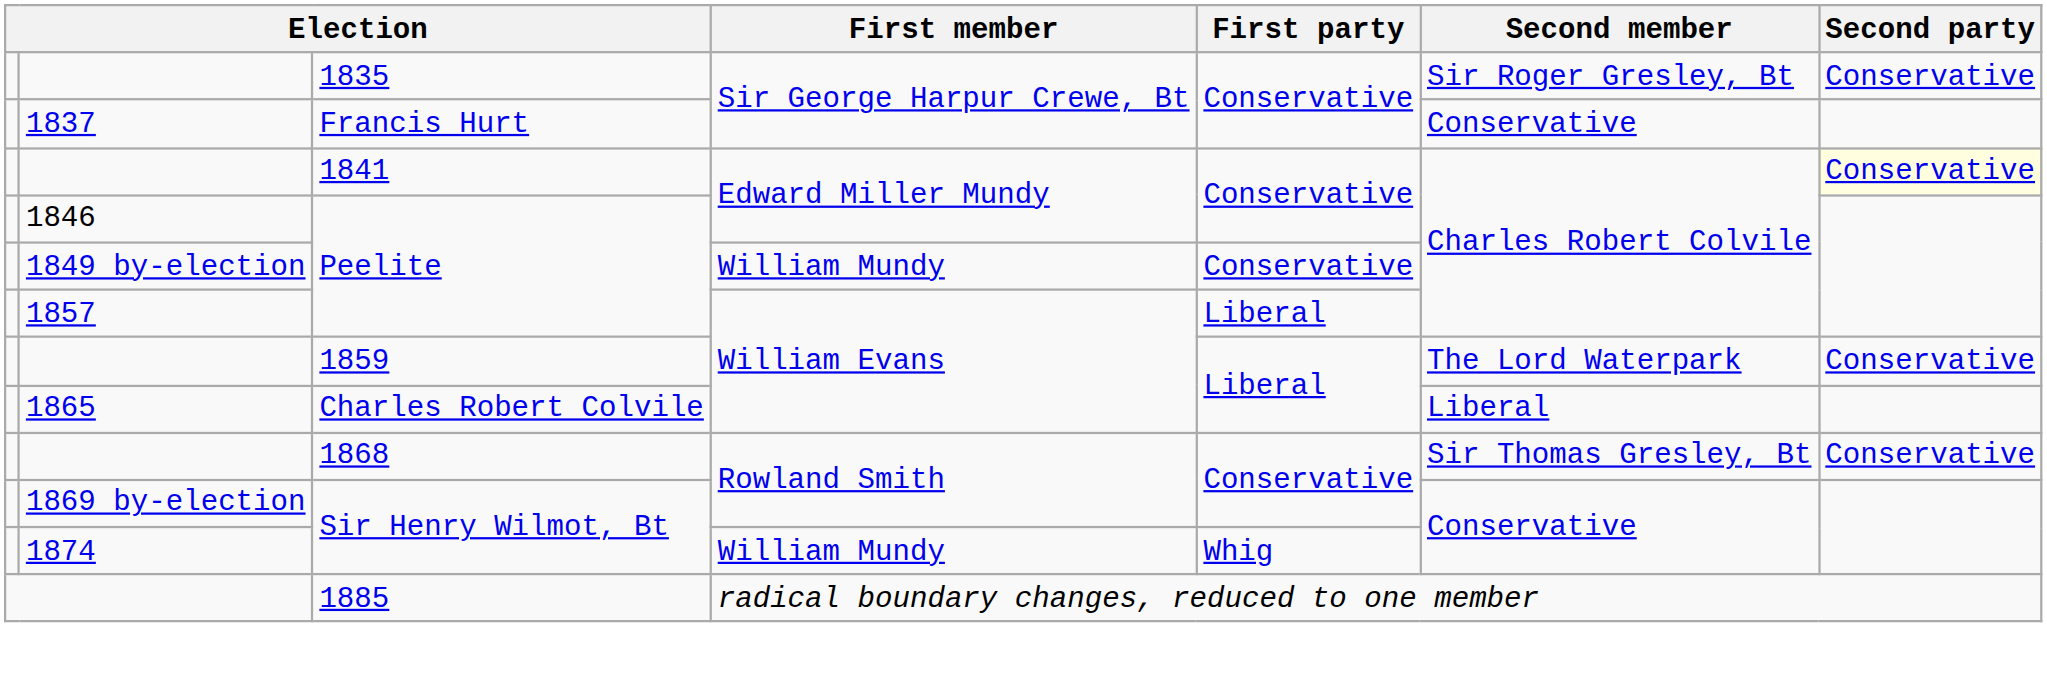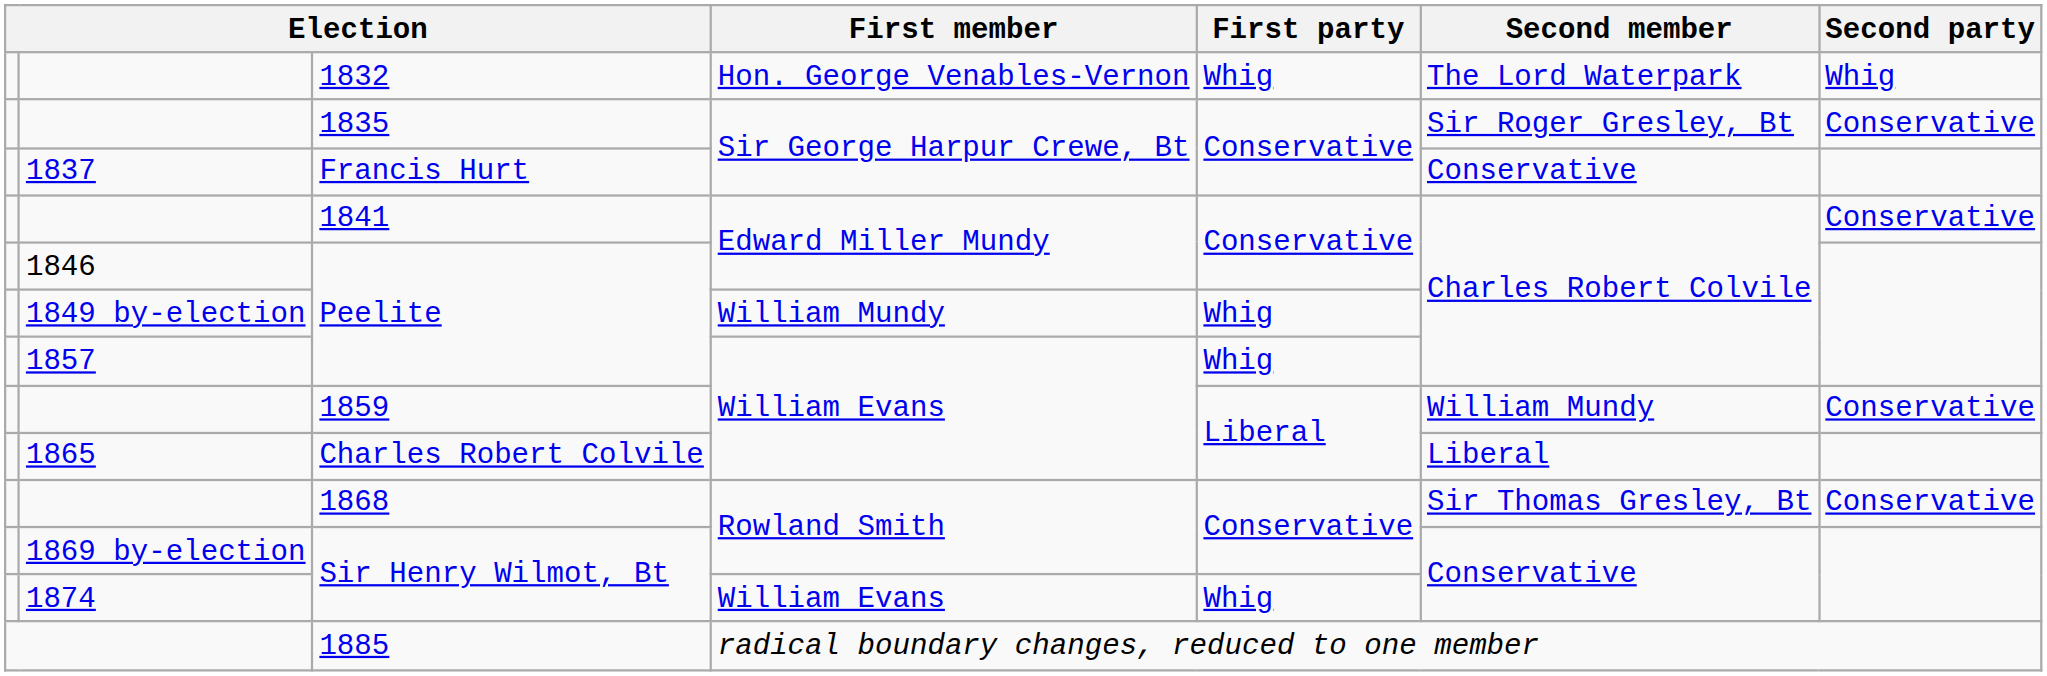+ row: (166, 76)
(1930, 171) lightyellow background -> (1930, 219) no background
(1308, 266) Conservative -> (1238, 314) Whig
(1265, 314) Liberal -> (1238, 361) Whig
(1584, 361) The Lord Waterpark -> (1541, 409) William Mundy
(831, 551) William Mundy -> (831, 598) William Evans
